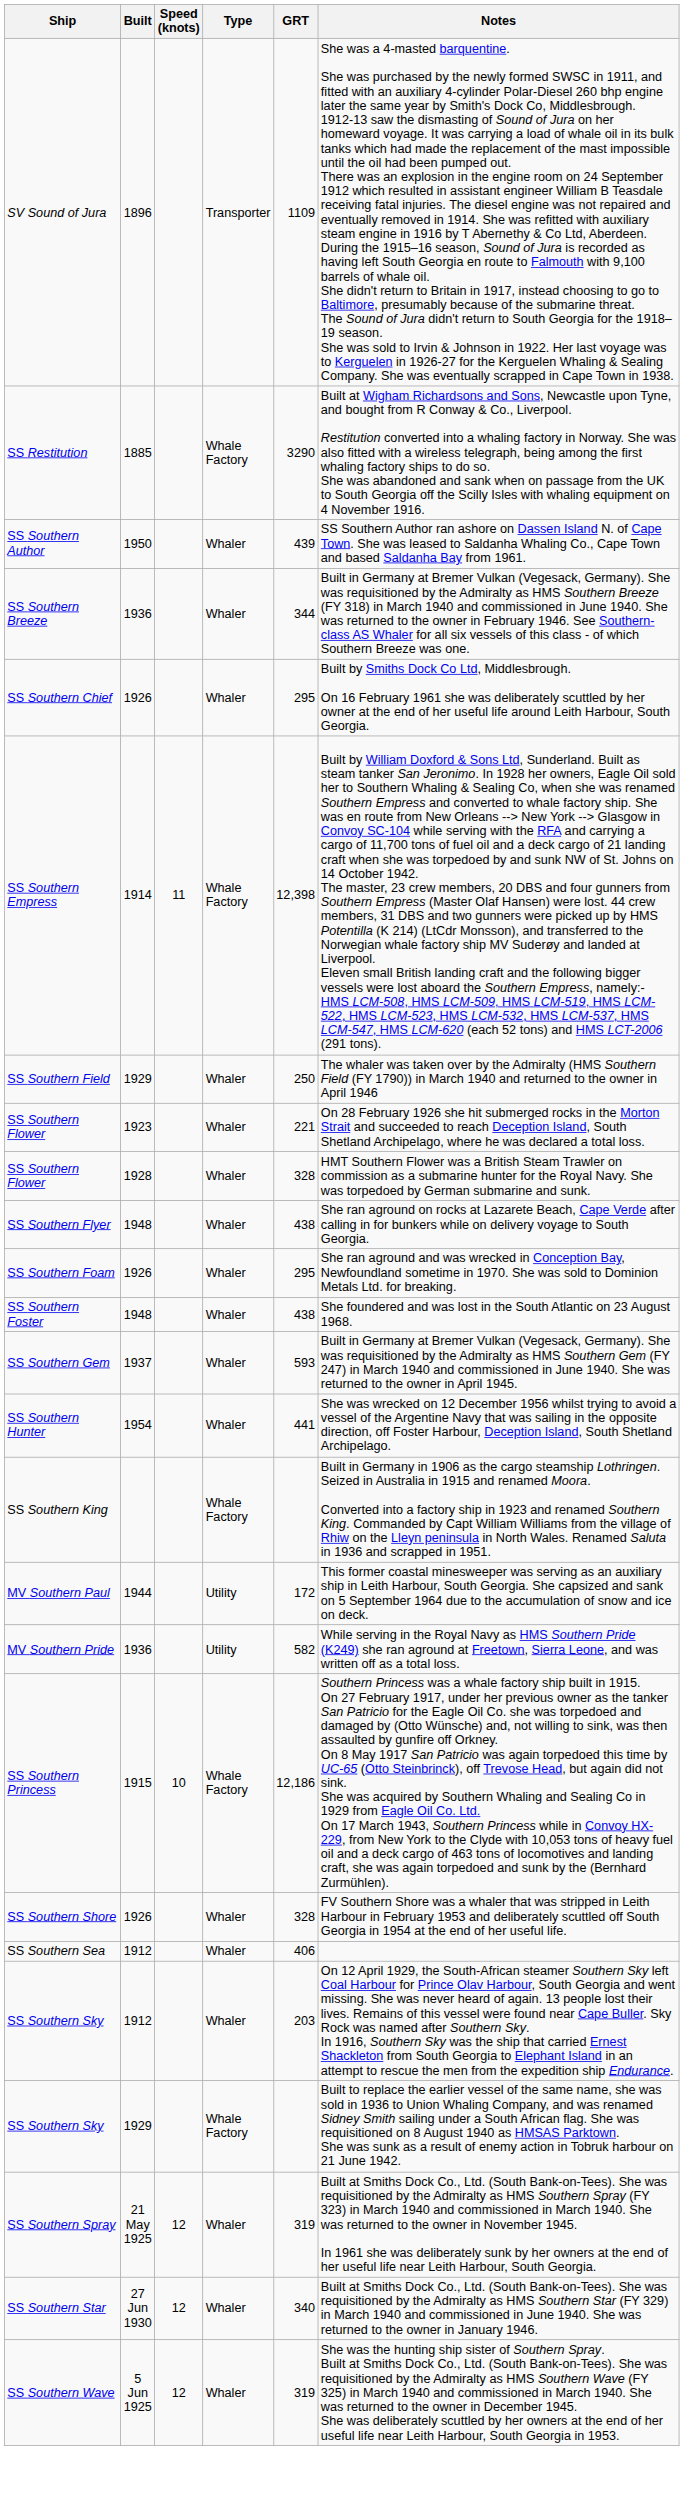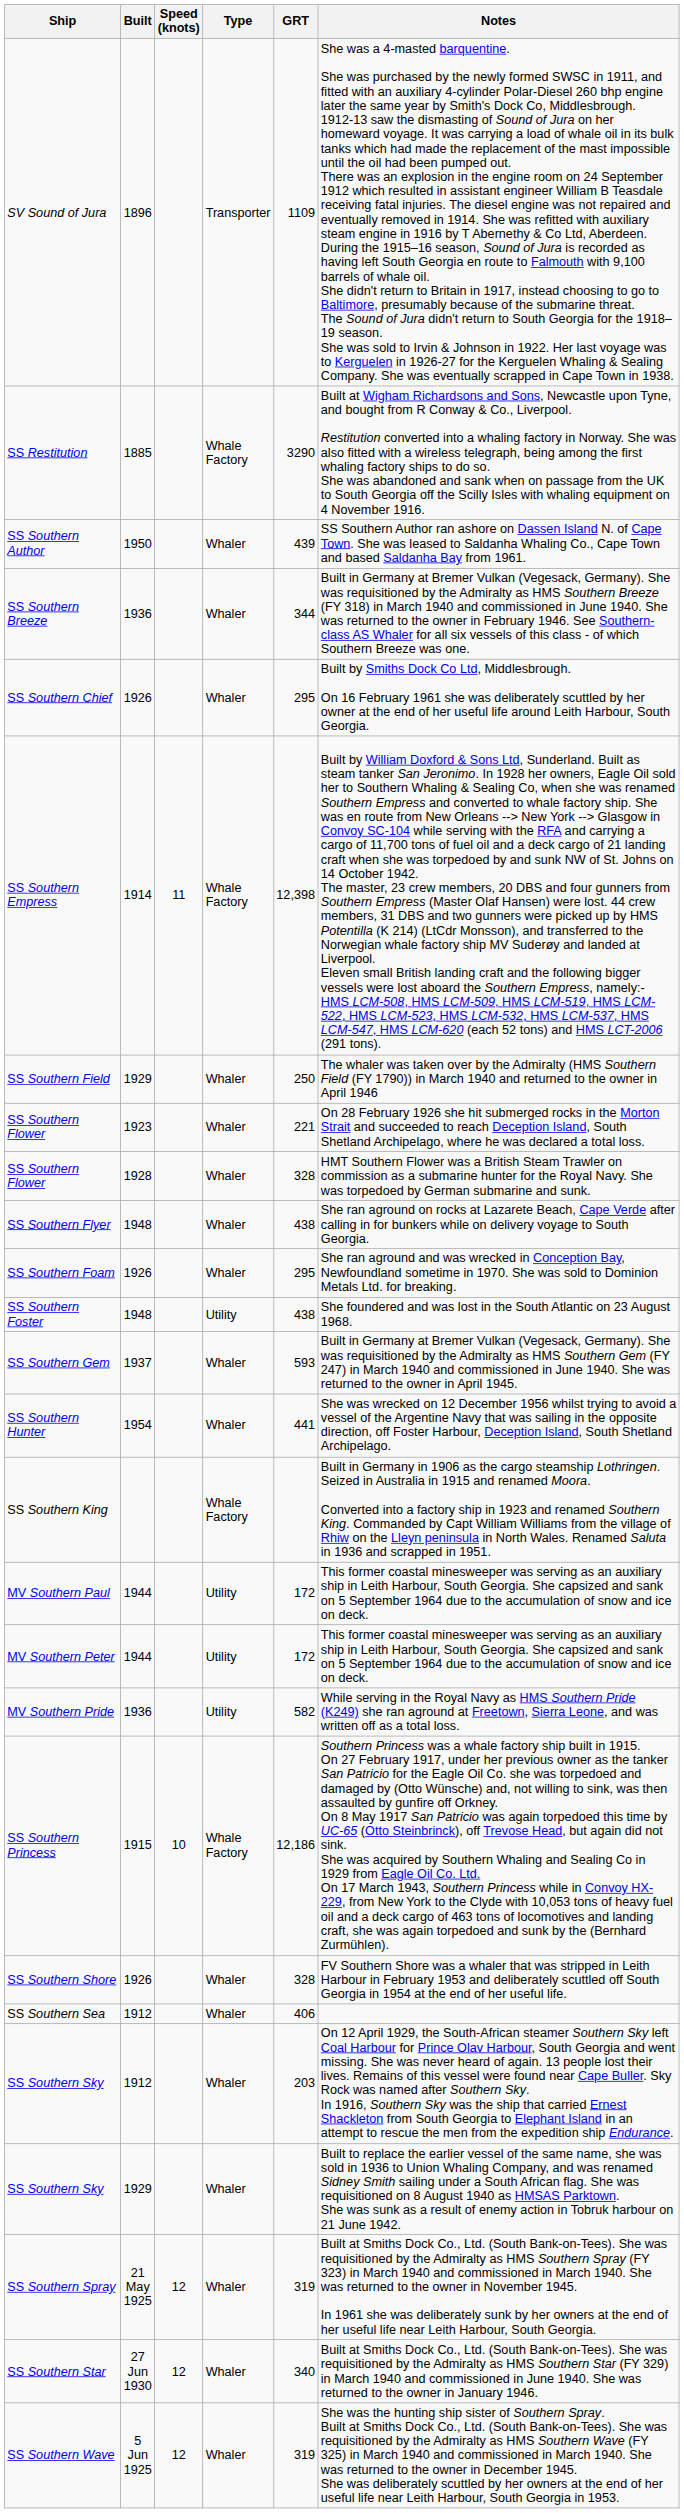(226, 1314) Whaler -> (221, 1314) Utility
+ row: (61, 1656)
(227, 2126) Whale Factory -> (226, 2189) Whaler
